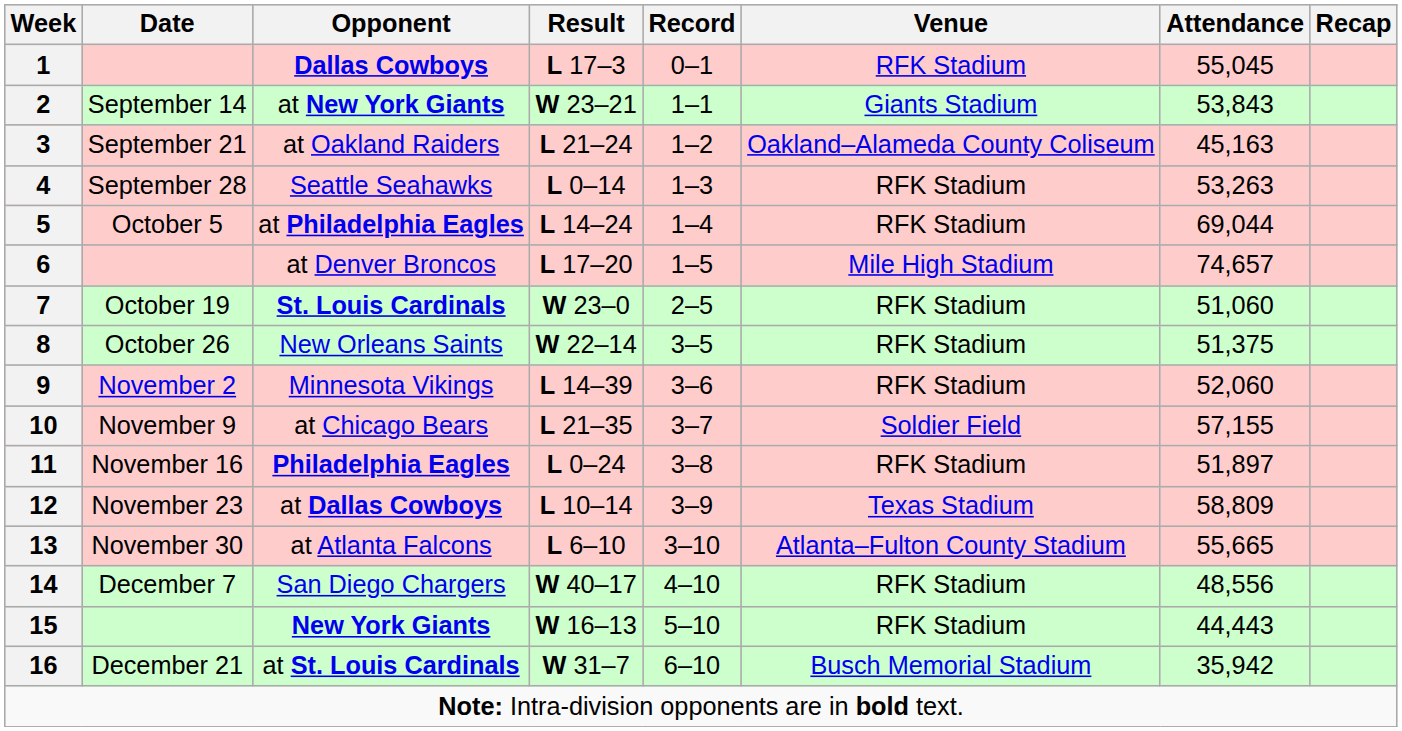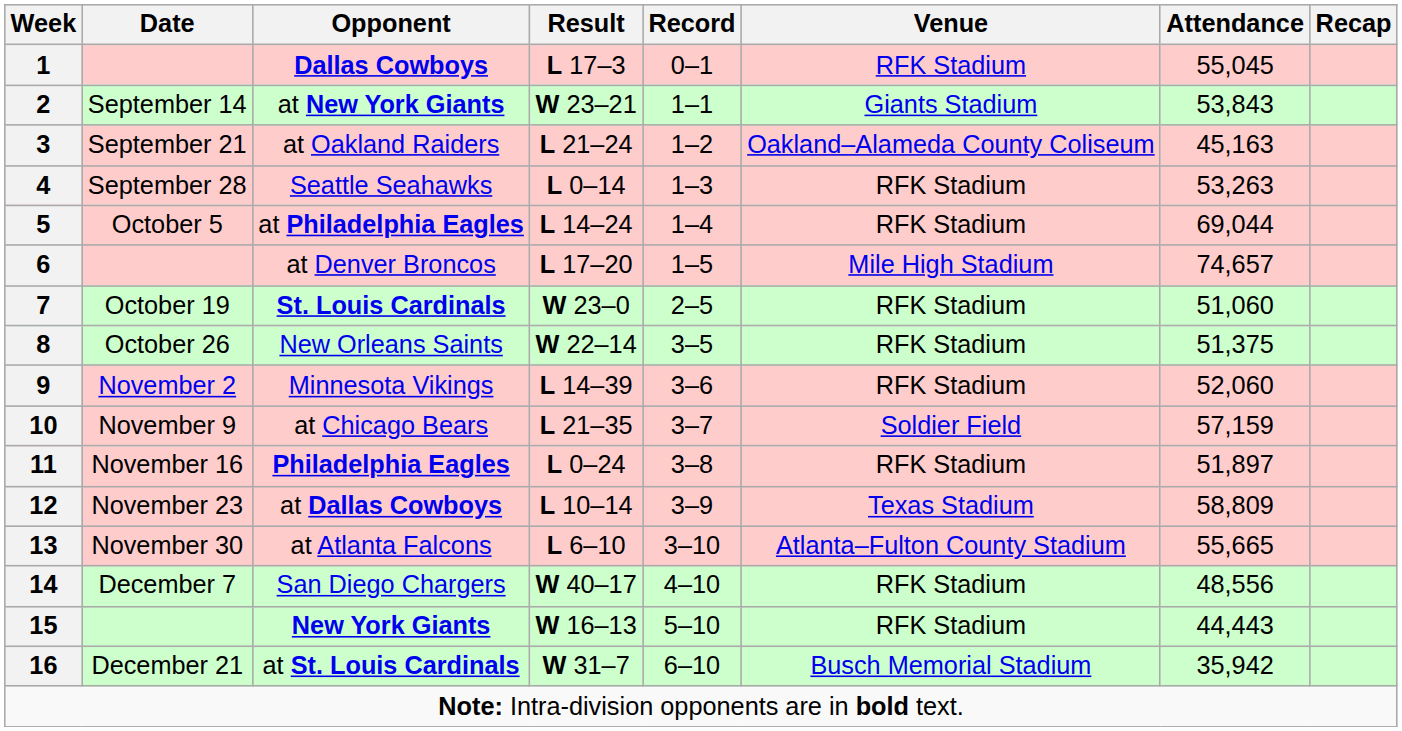(1235, 425) 57,155 -> (1235, 425) 57,159
